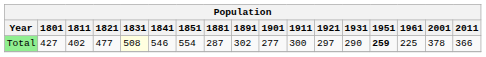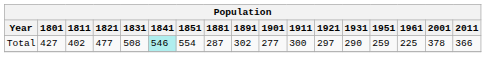(21, 44) lightgreen background -> (21, 44) no background
(132, 44) lightyellow background -> (132, 44) no background
(159, 44) no background -> (159, 44) paleturquoise background
(381, 44) bold -> (381, 44) normal
